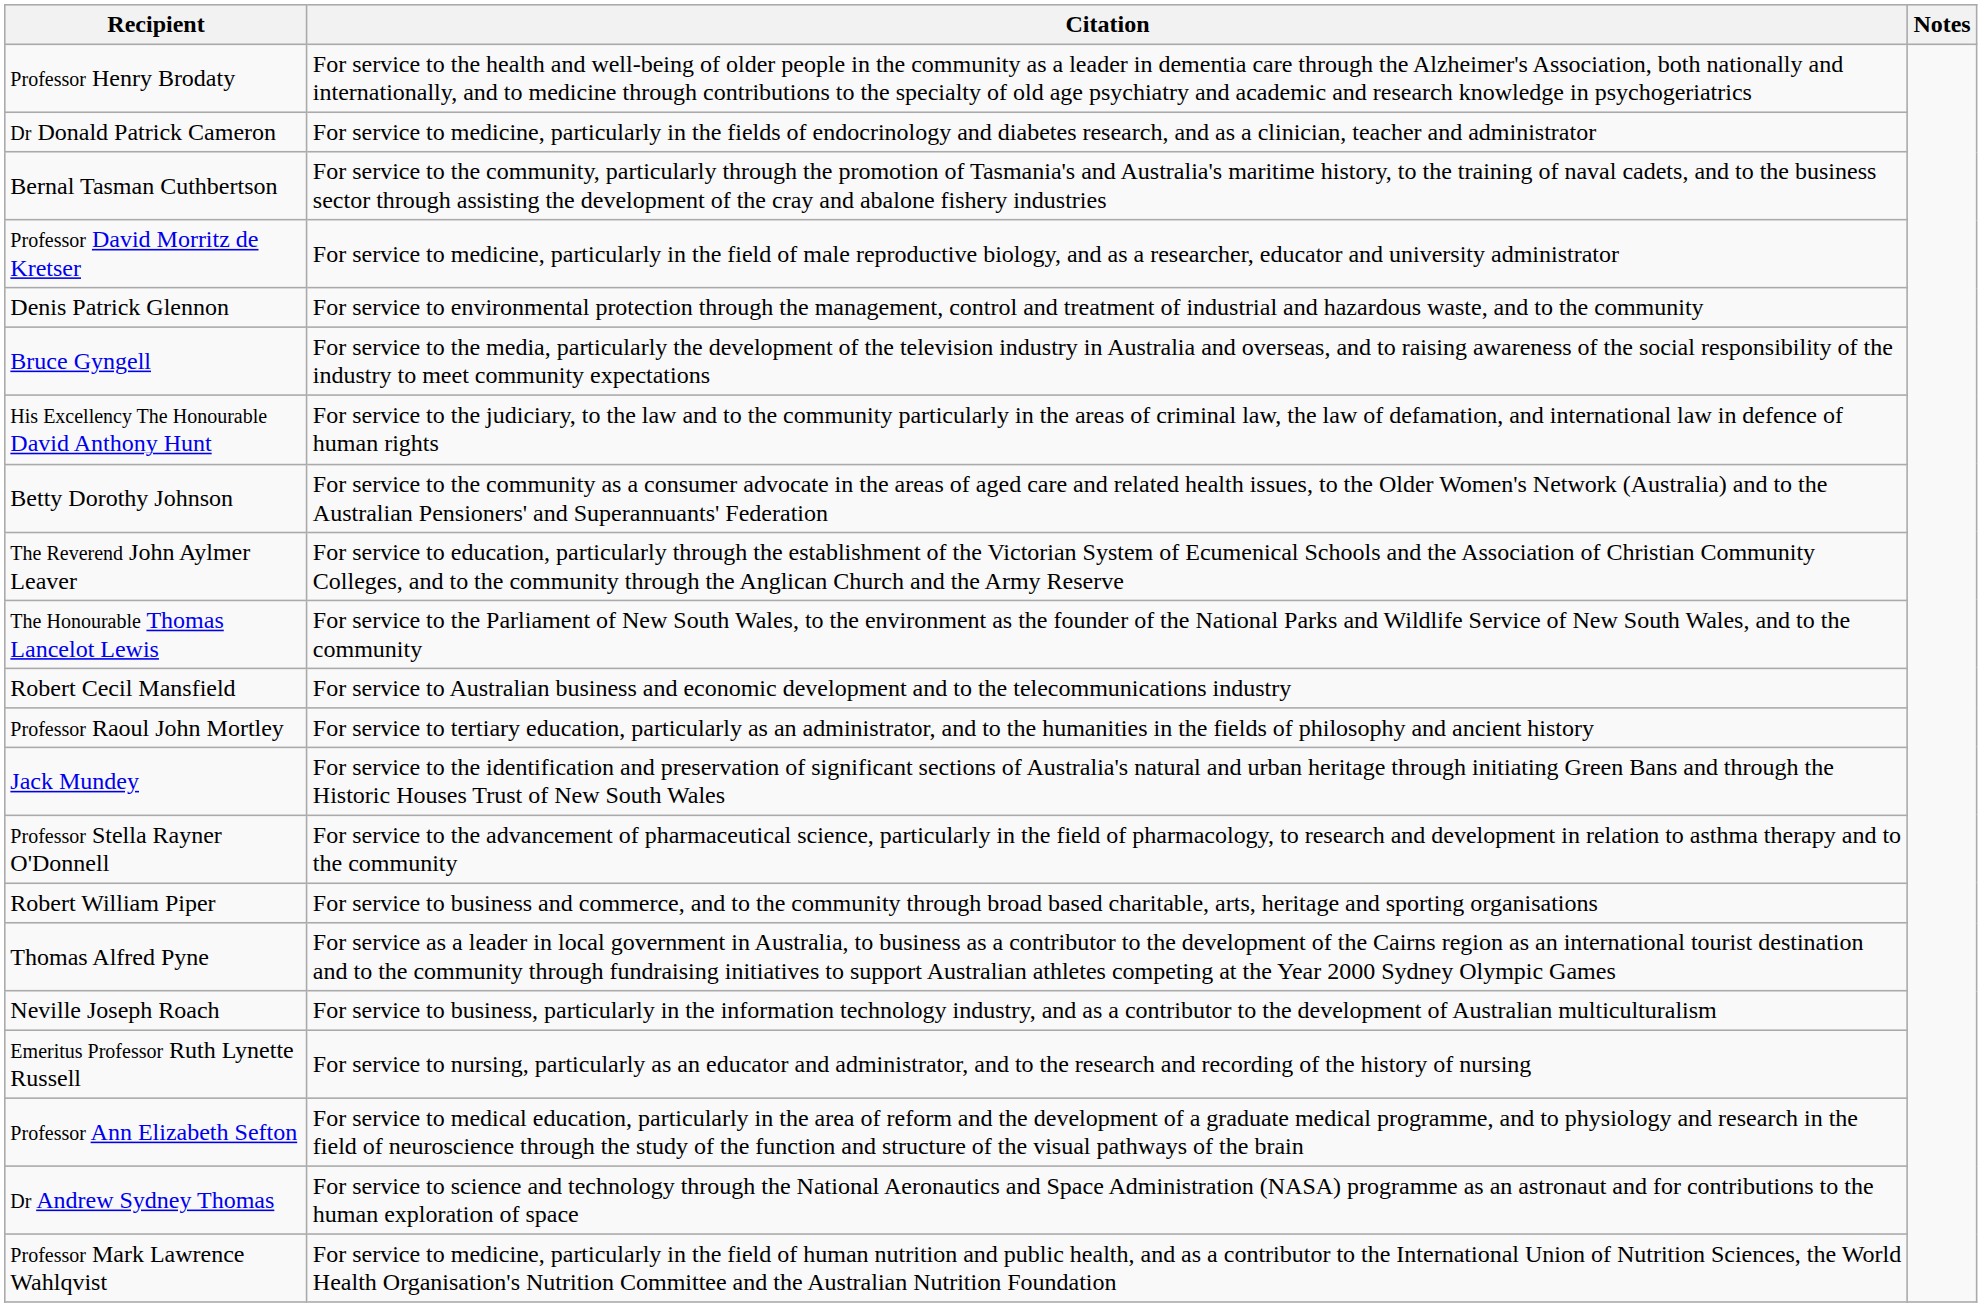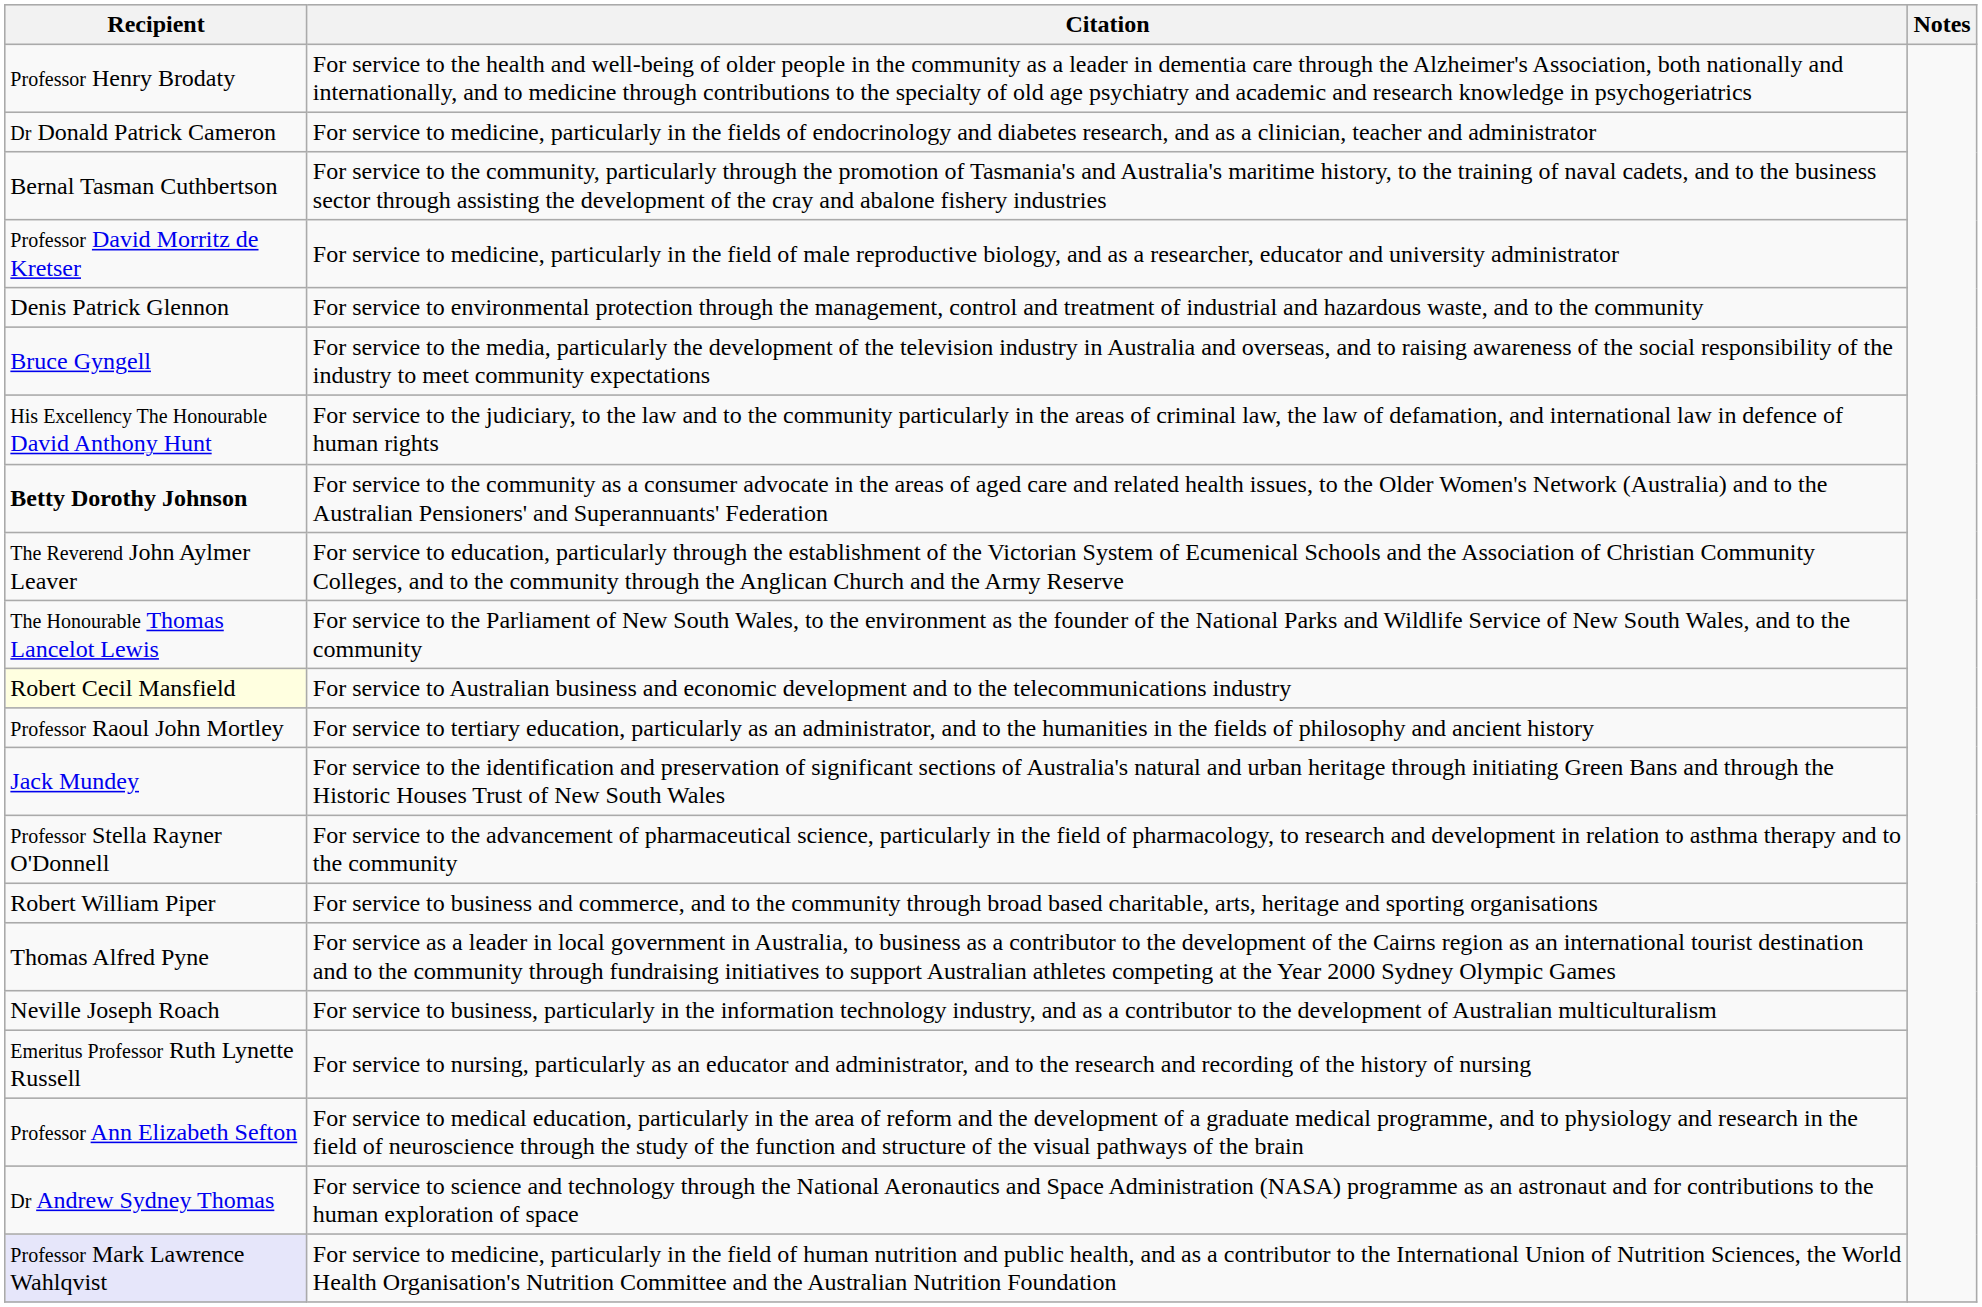(122, 497) normal -> (129, 497) bold
(123, 687) no background -> (123, 687) lightyellow background
(127, 1268) no background -> (127, 1268) lavender background
